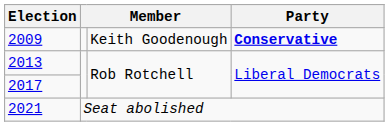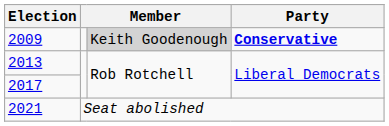(159, 40) no background -> (159, 40) lightgrey background
